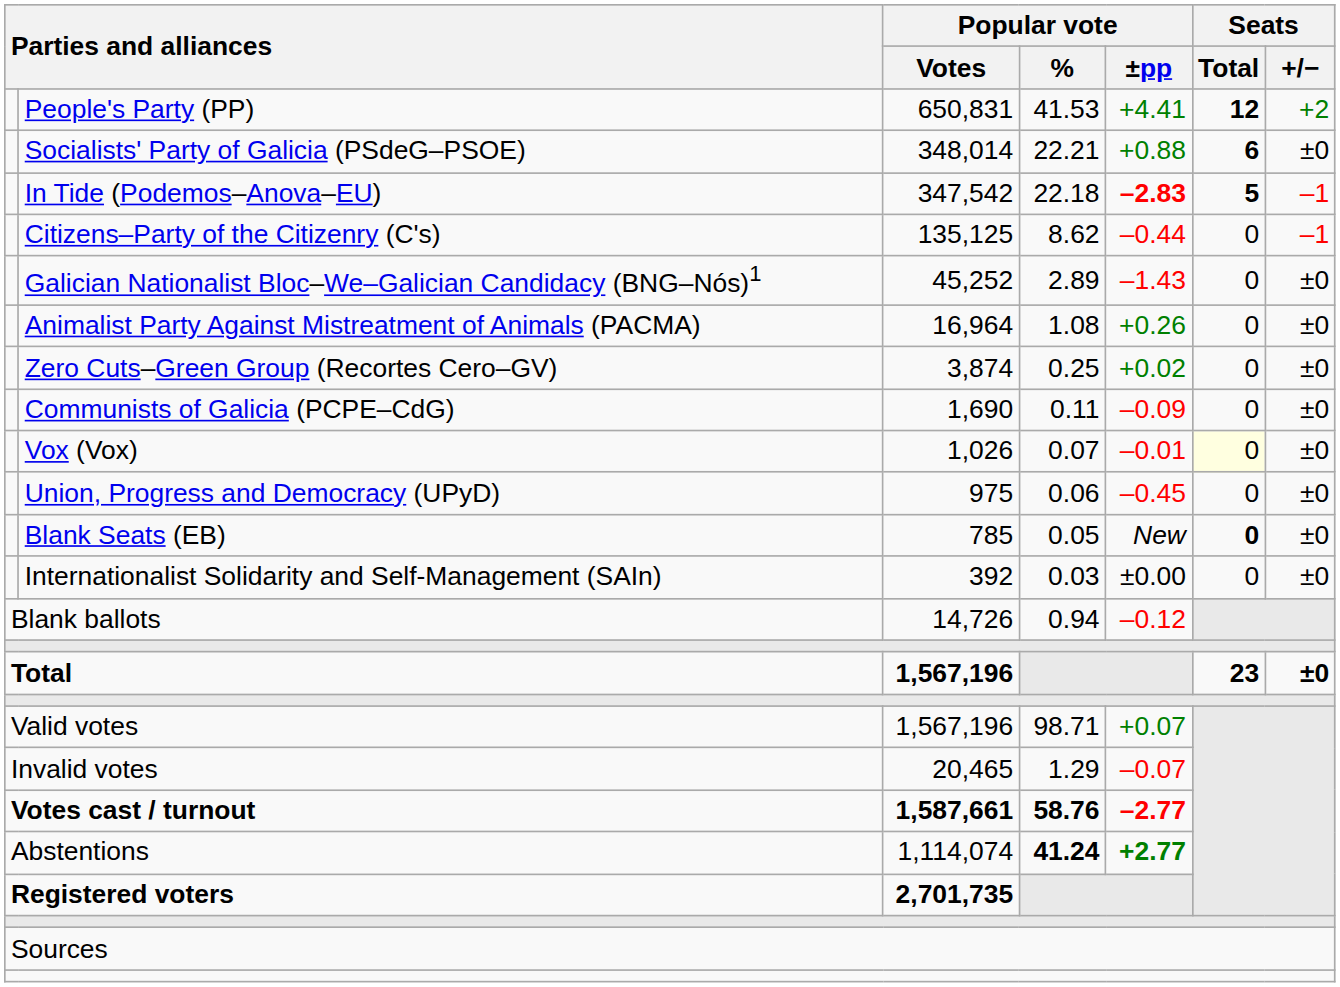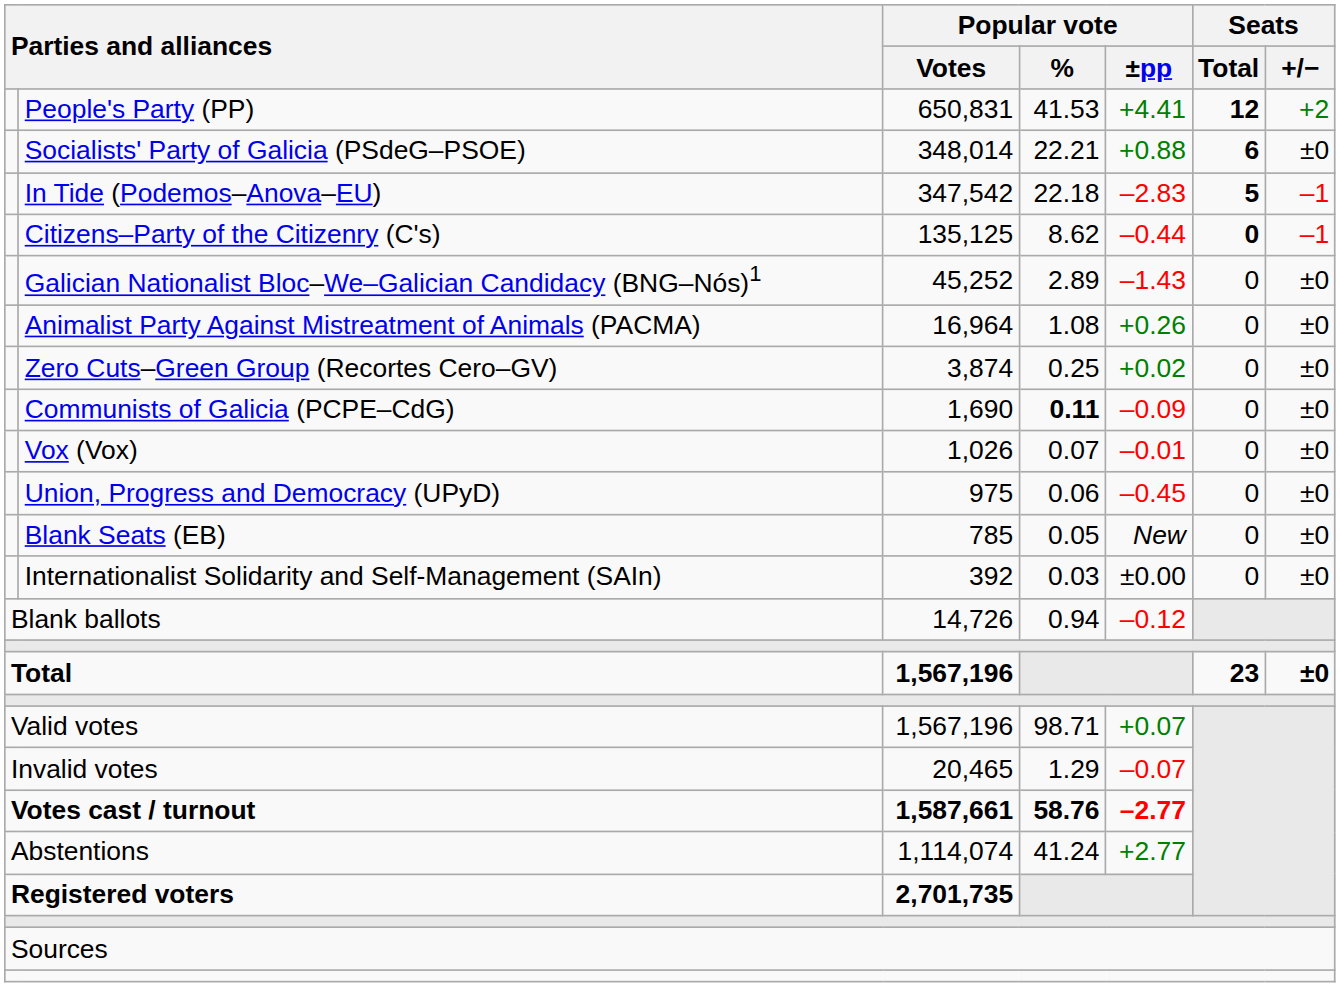(1153, 192) bold -> (1153, 192) normal
(1252, 234) normal -> (1252, 234) bold
(1075, 409) normal -> (1075, 409) bold
(1252, 451) lightyellow background -> (1252, 451) no background
(1252, 535) bold -> (1252, 535) normal
(1066, 852) bold -> (1066, 852) normal
(1153, 852) bold -> (1153, 852) normal
